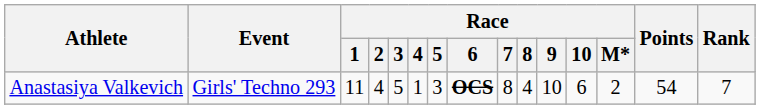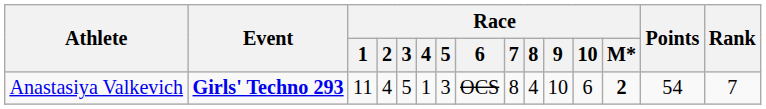(264, 88) normal -> (268, 88) bold
(473, 88) bold -> (480, 88) normal
(616, 88) normal -> (622, 88) bold
